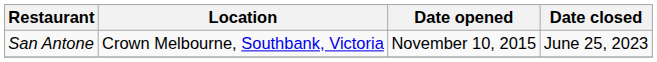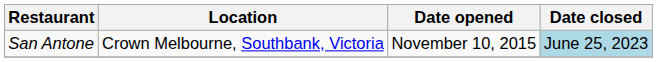(596, 43) no background -> (596, 43) lightblue background
